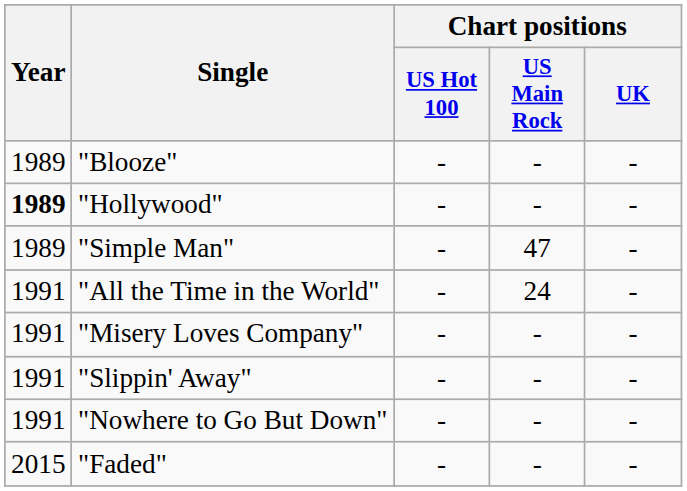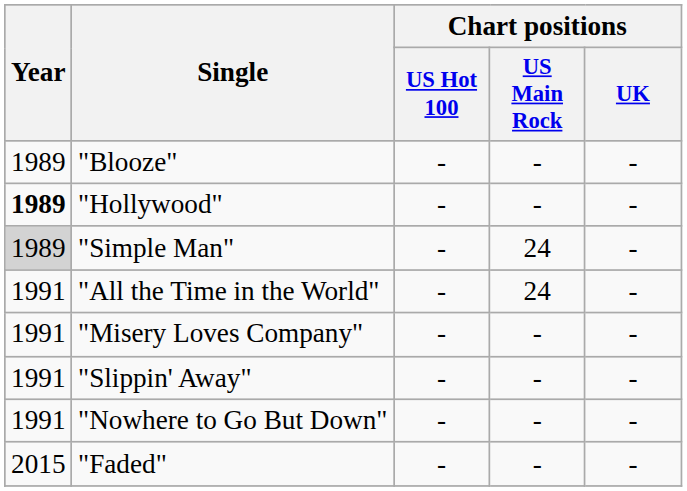(38, 247) no background -> (38, 247) lightgrey background
(537, 247) 47 -> (537, 247) 24
